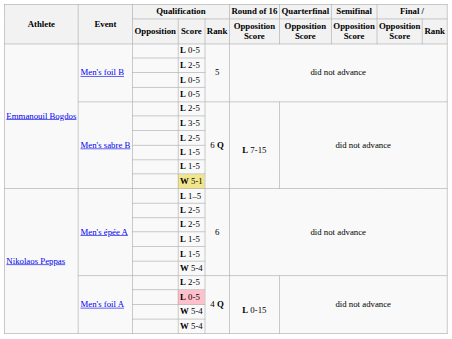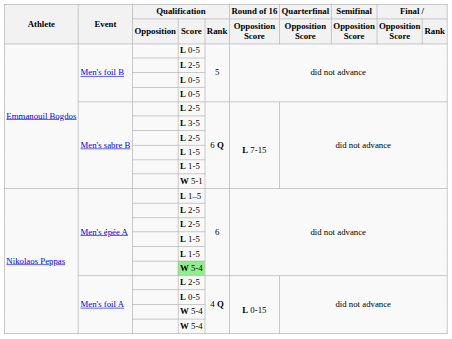(191, 181) khaki background -> (191, 181) no background
(191, 268) no background -> (191, 268) lightgreen background
(190, 297) pink background -> (190, 297) no background
